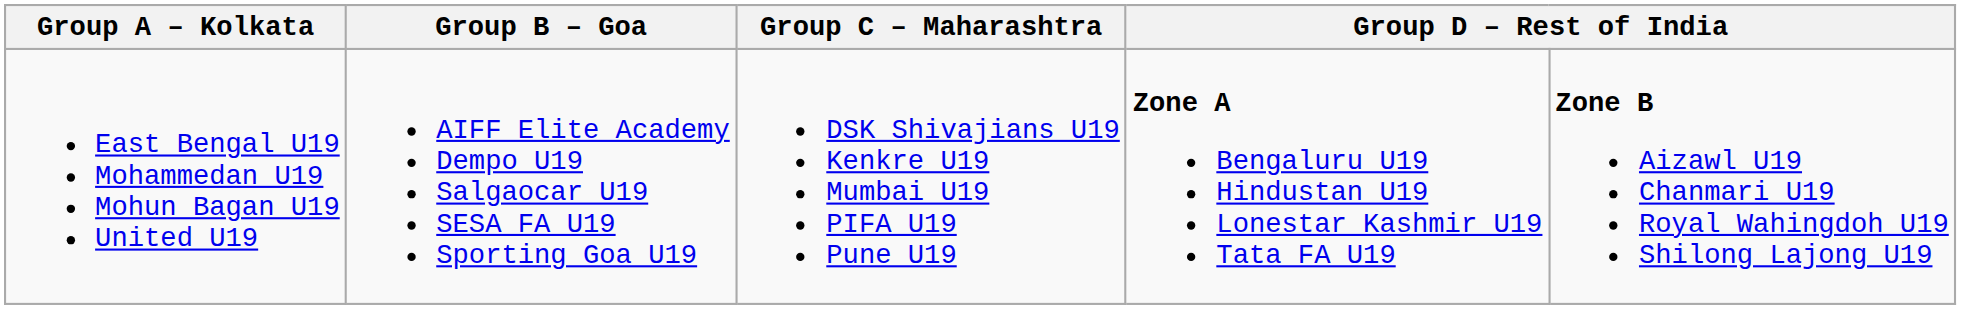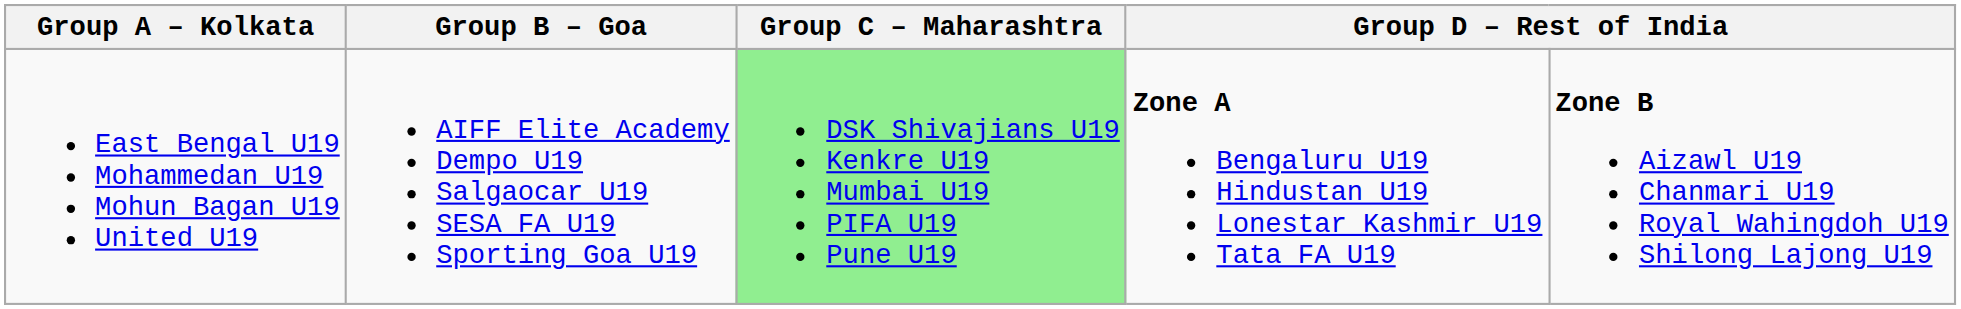(931, 193) no background -> (931, 193) lightgreen background
